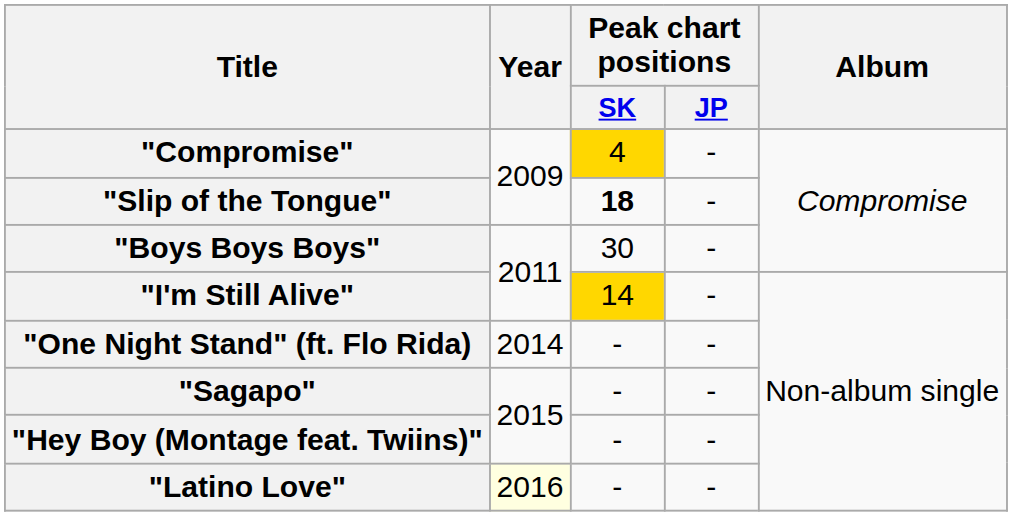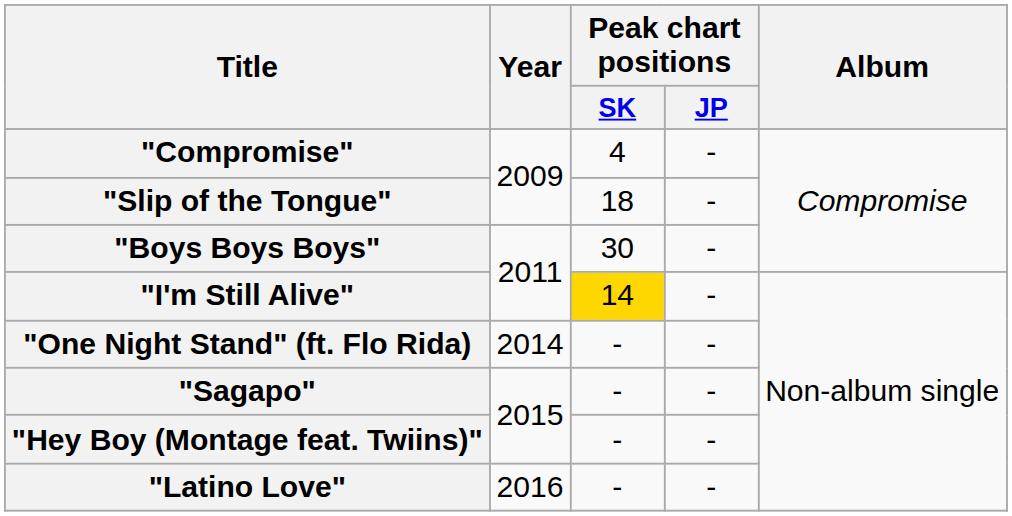(617, 152) gold background -> (617, 152) no background
(617, 200) bold -> (617, 200) normal
(530, 486) lightyellow background -> (530, 486) no background
